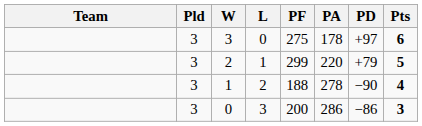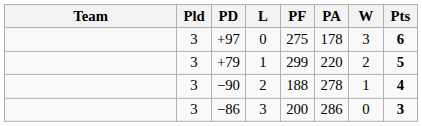columns swapped: (228, 16) <-> (366, 16)
